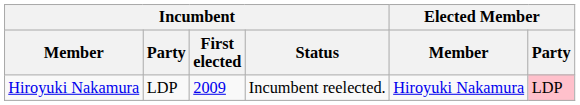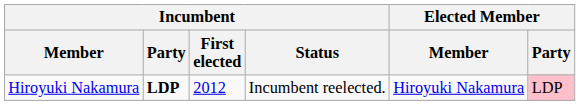(162, 87) normal -> (163, 87) bold
(210, 87) 2009 -> (210, 87) 2012
